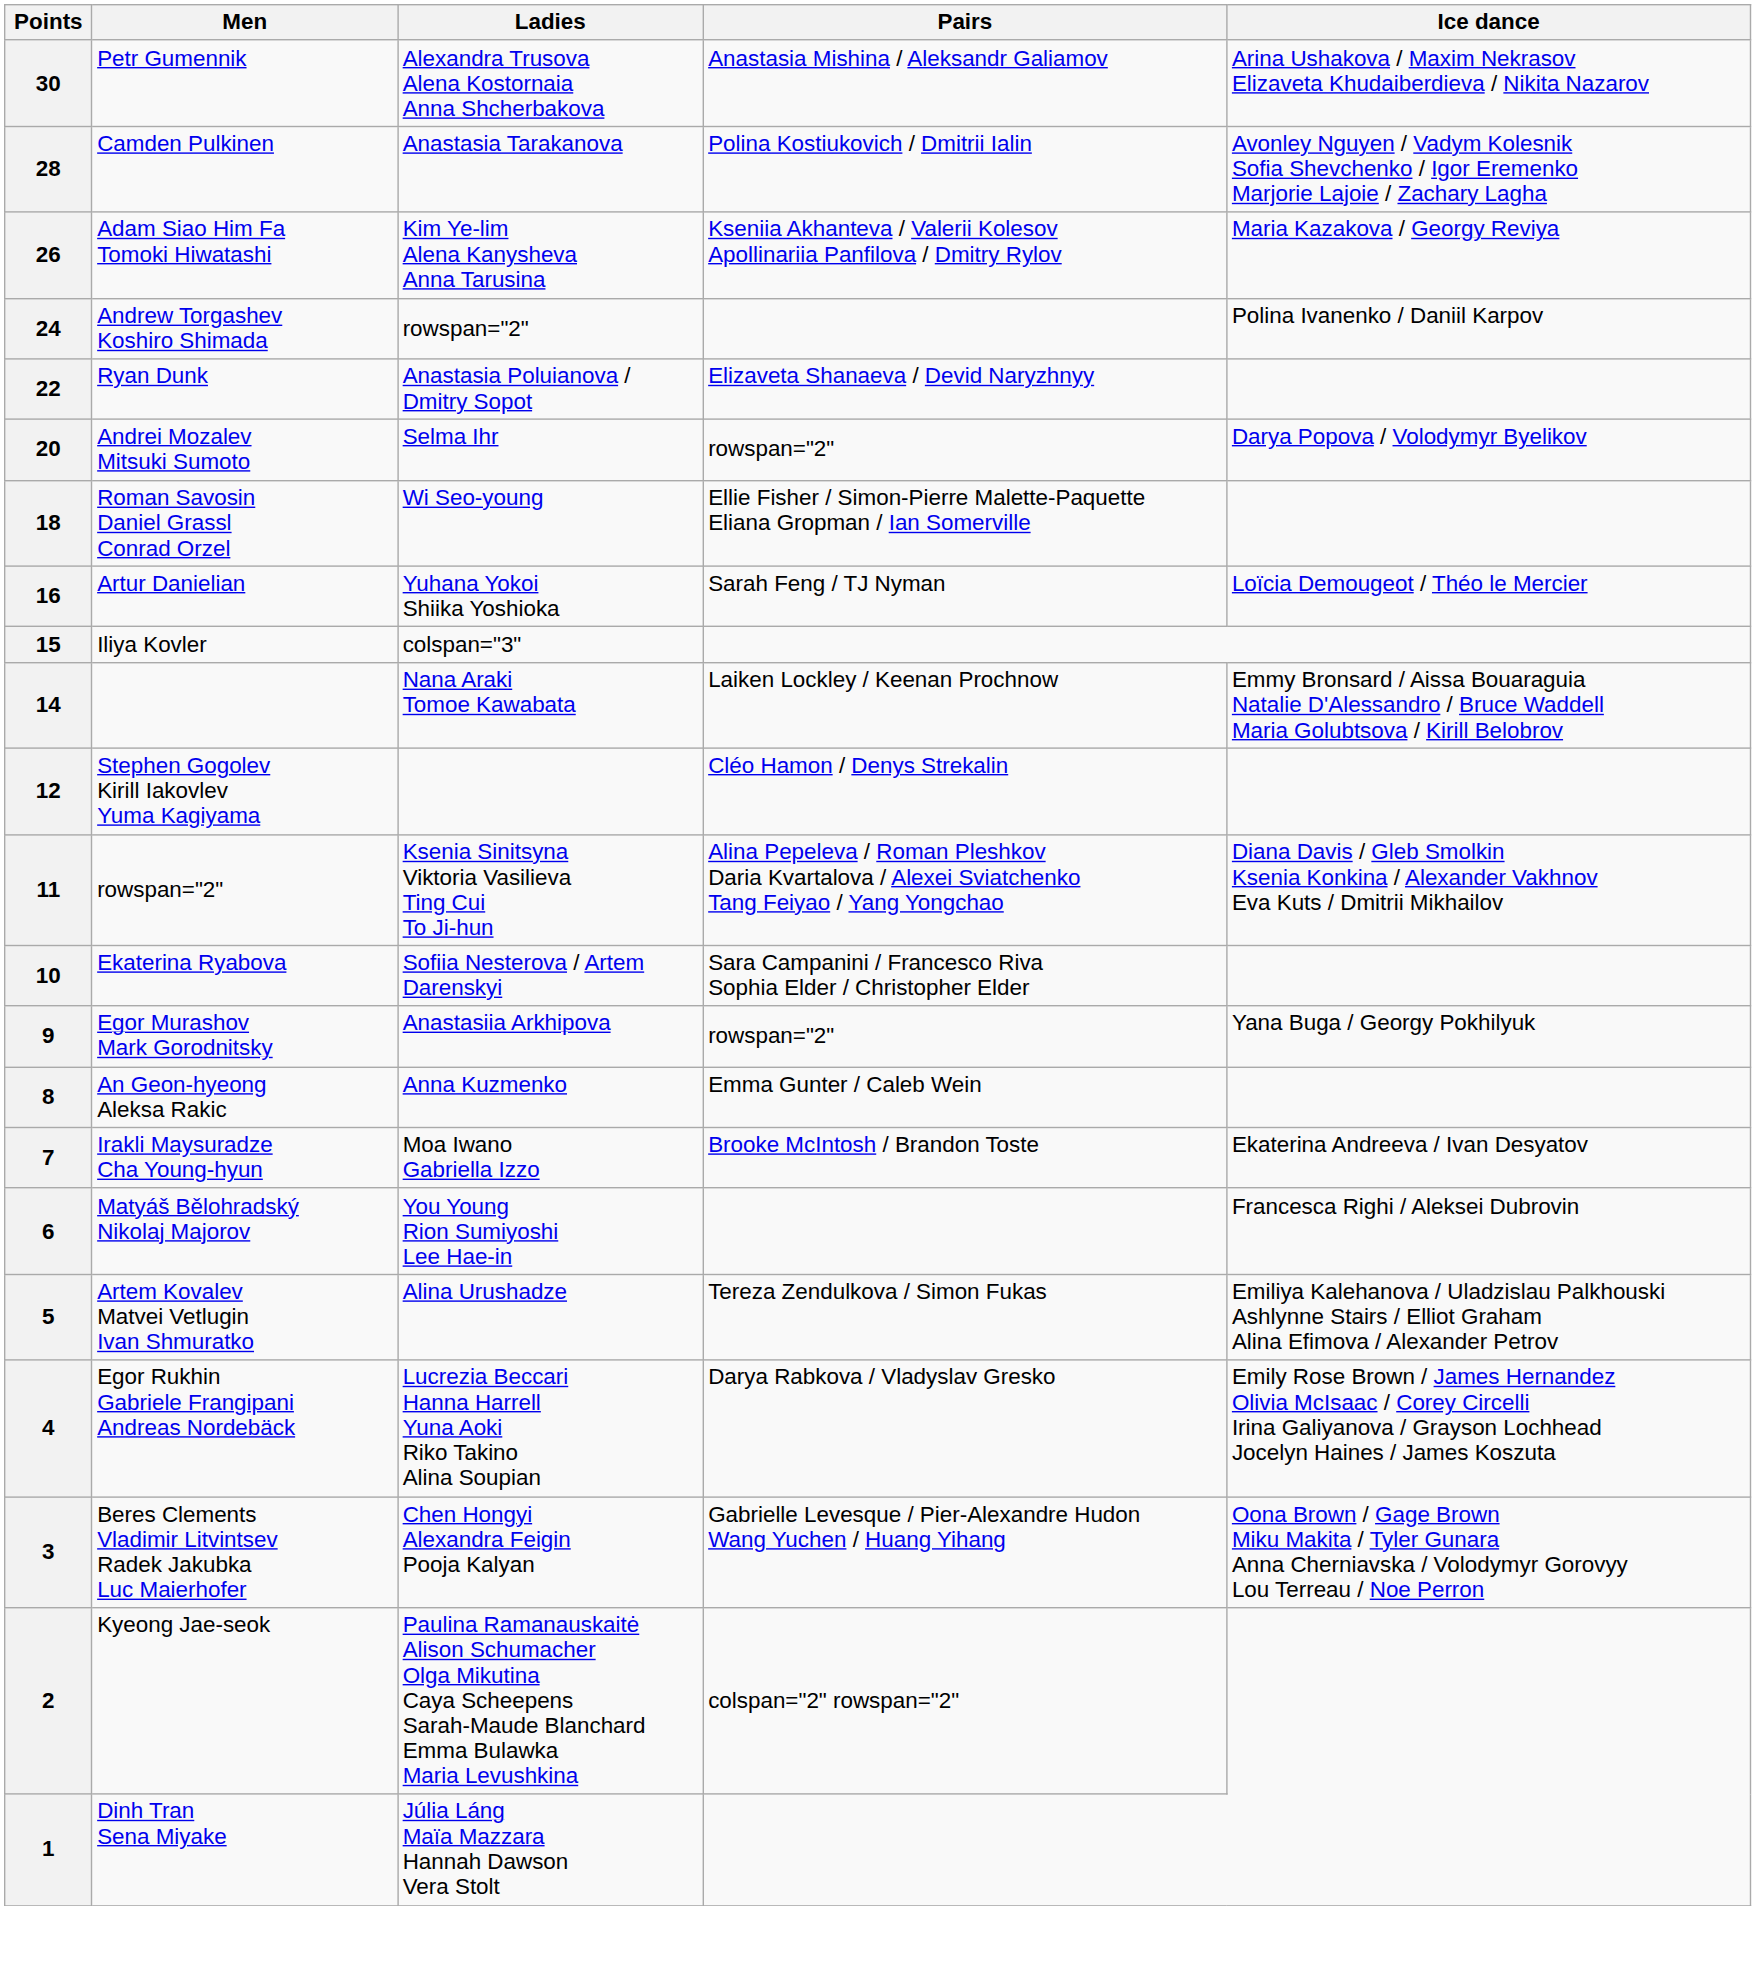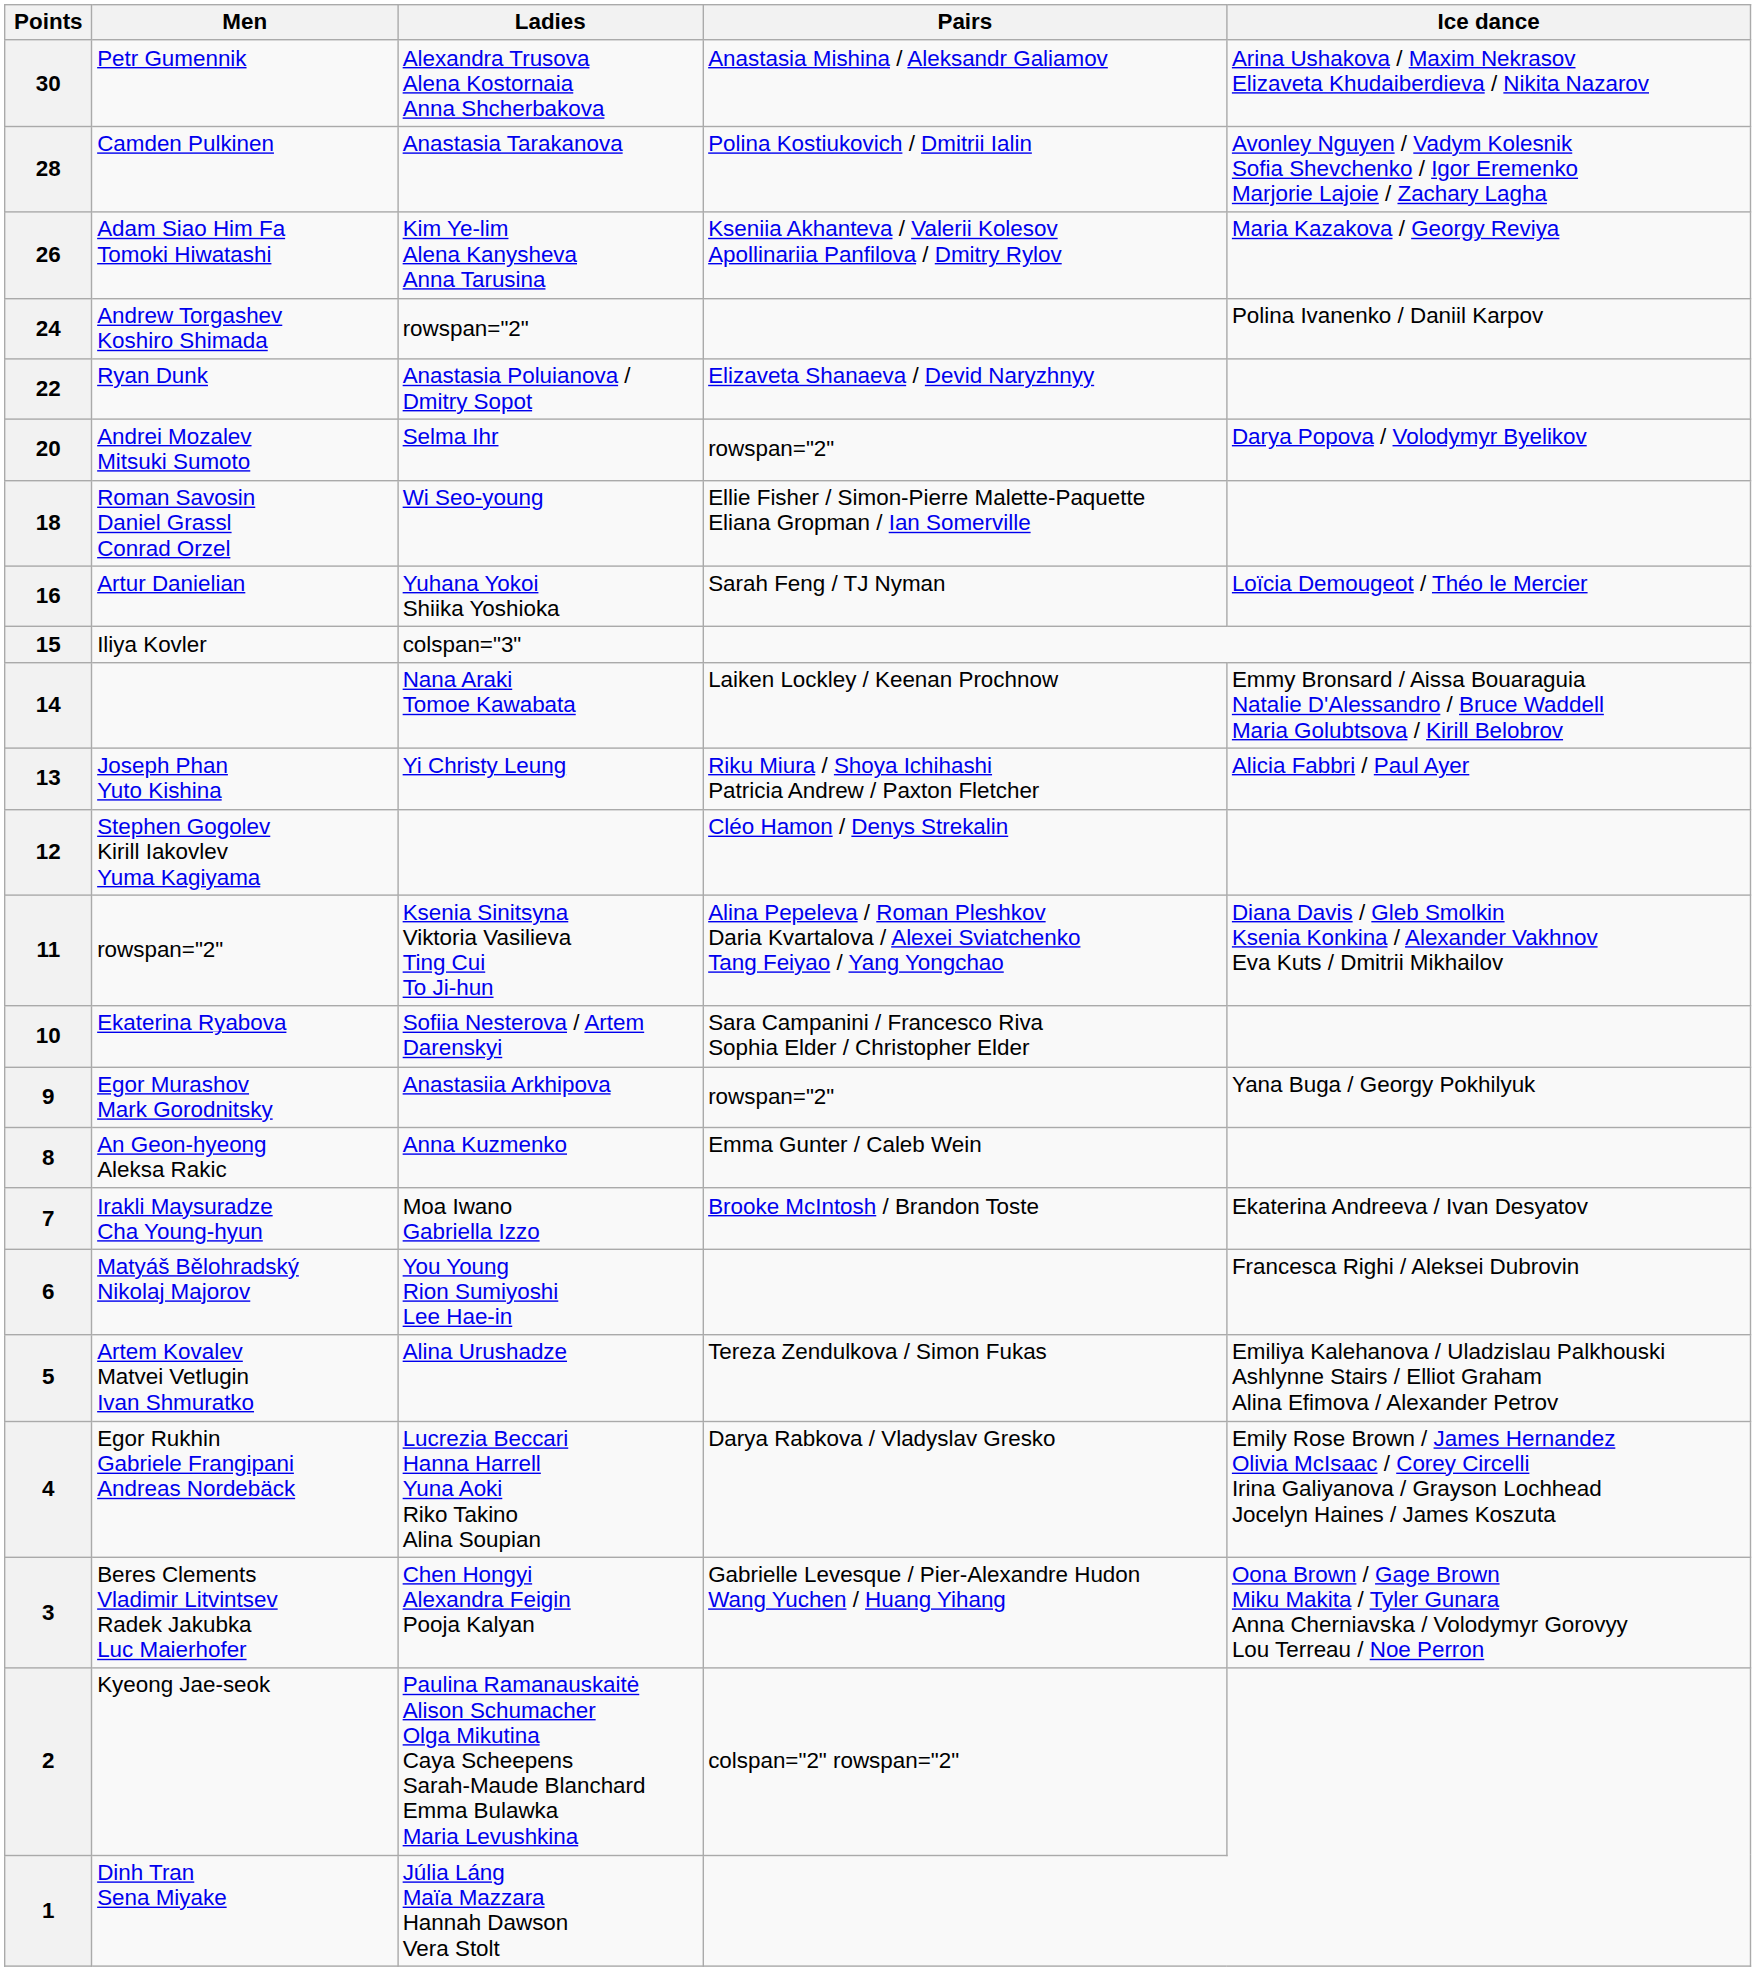+ row: (48, 778)
